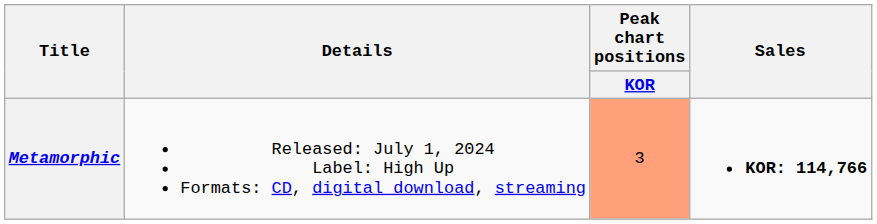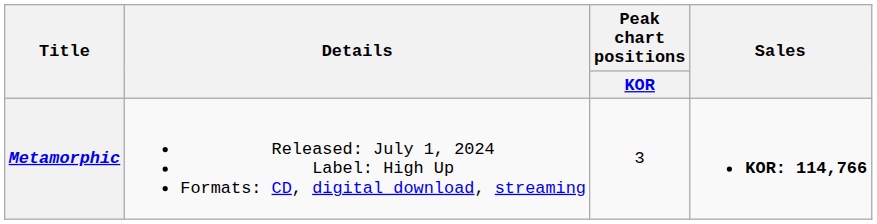(640, 159) lightsalmon background -> (640, 159) no background
